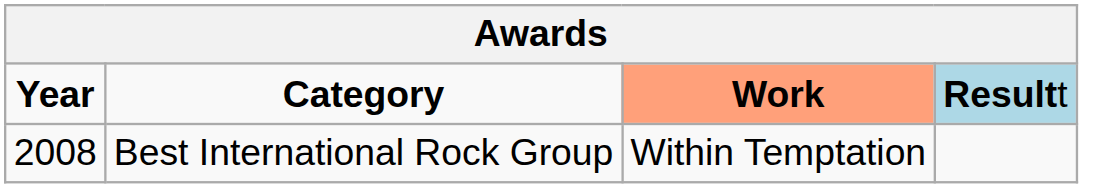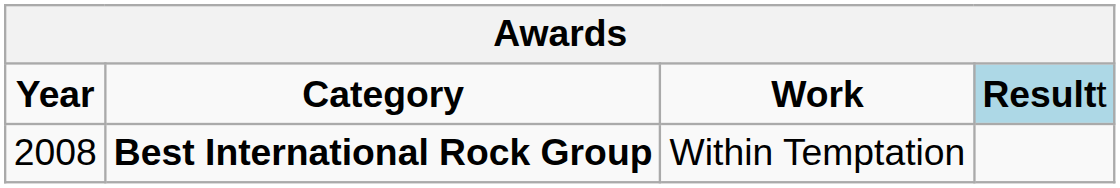(778, 93) lightsalmon background -> (817, 93) no background
(364, 152) normal -> (383, 152) bold
